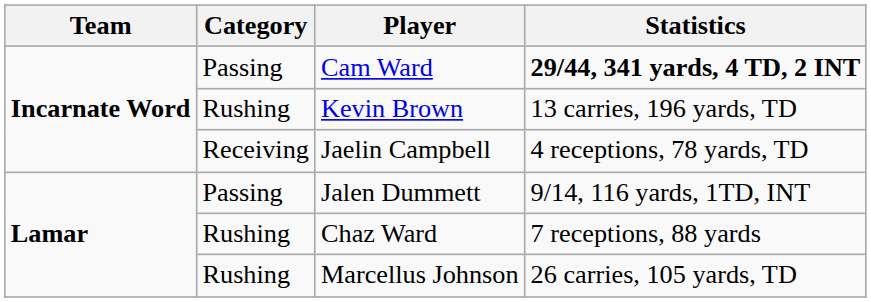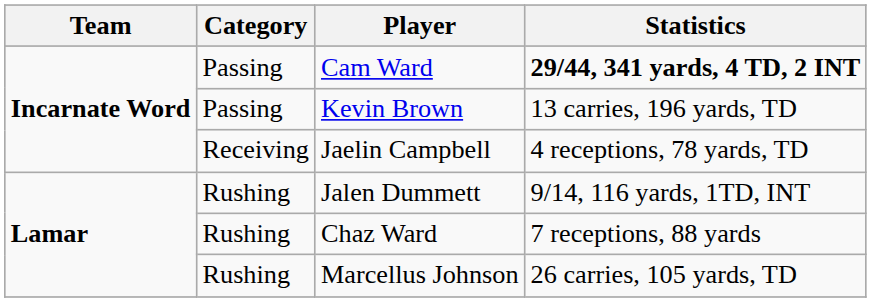(246, 108) Rushing -> (243, 108) Passing
(243, 192) Passing -> (246, 192) Rushing
